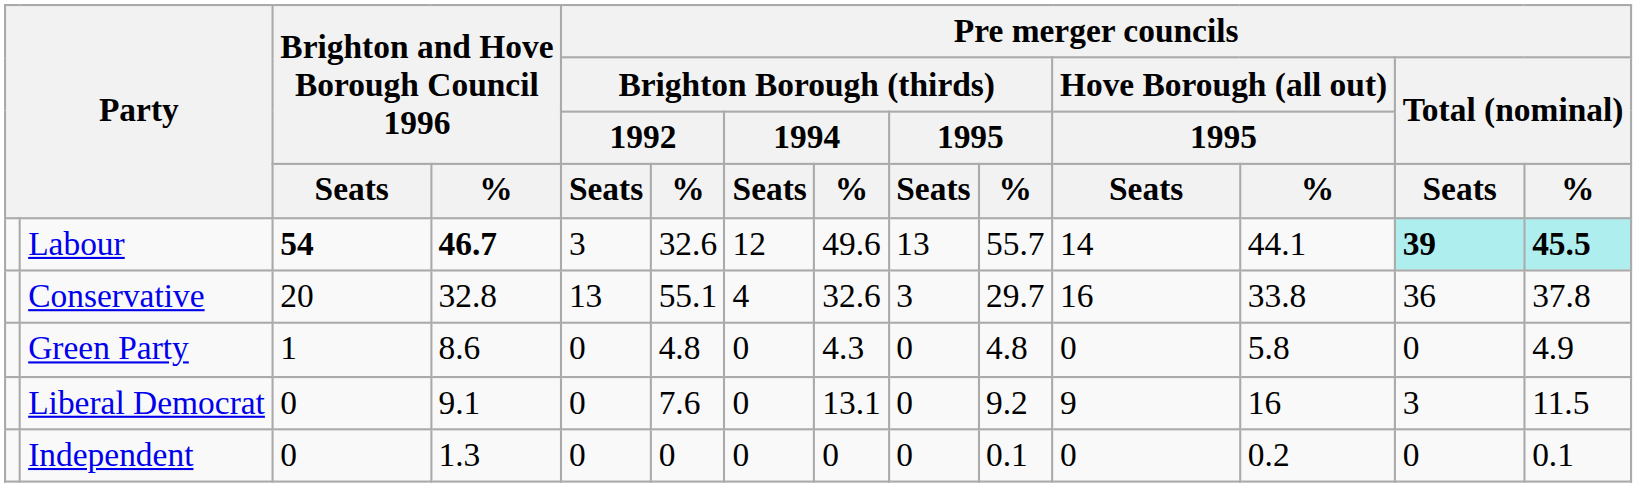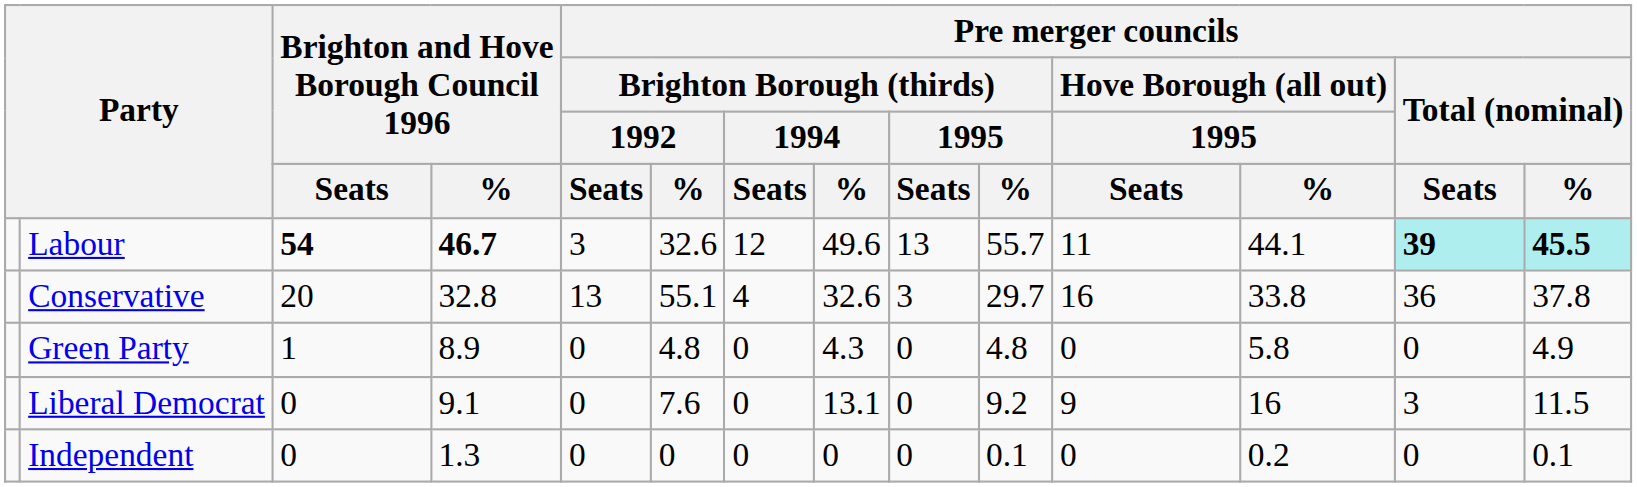(1077, 243) 14 -> (1076, 243) 11
(459, 349) 8.6 -> (459, 349) 8.9
